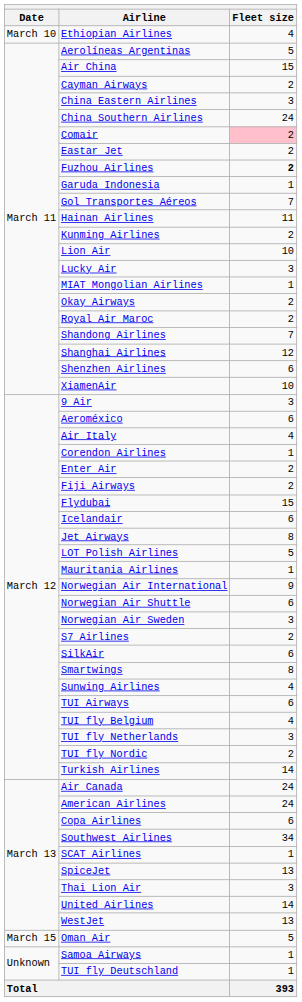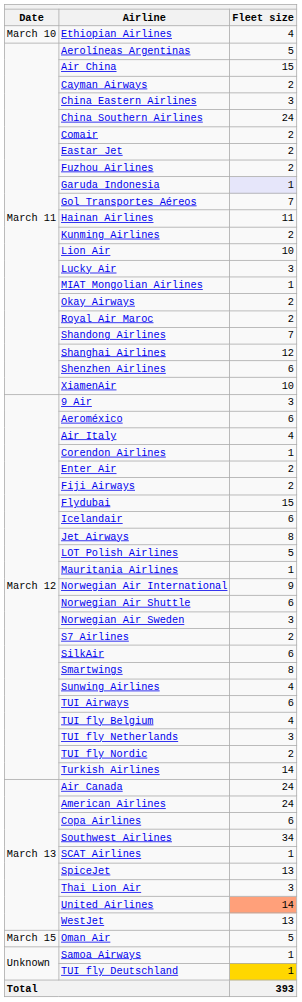(291, 135) pink background -> (291, 135) no background
(291, 168) bold -> (291, 168) normal
(291, 185) no background -> (291, 185) lavender background
(288, 905) no background -> (288, 905) lightsalmon background
(291, 972) no background -> (291, 972) gold background
